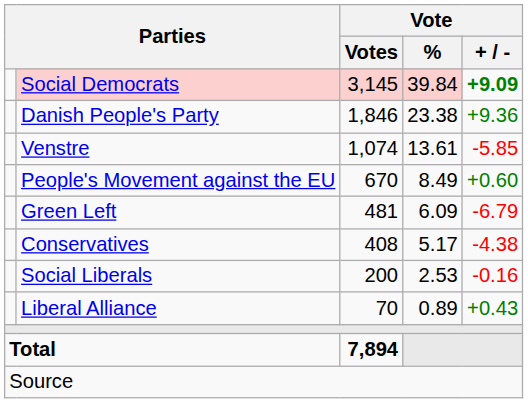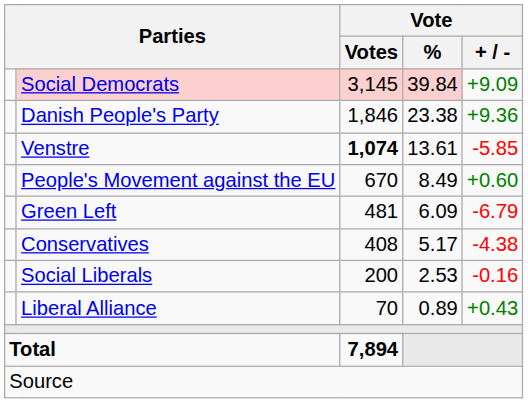(493, 84) bold -> (493, 84) normal
(373, 148) normal -> (373, 148) bold
